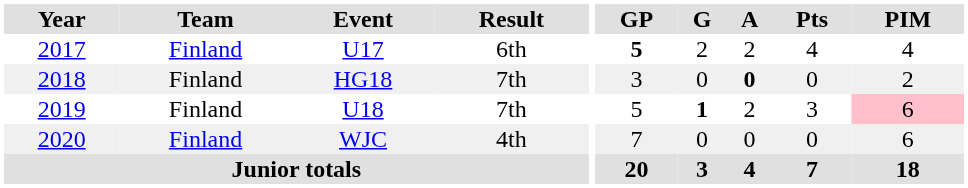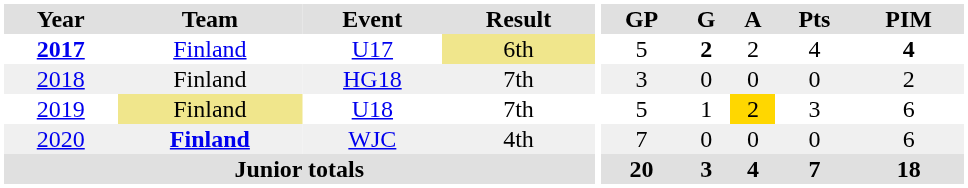(62, 48) normal -> (61, 48) bold
(511, 48) no background -> (518, 48) khaki background
(637, 48) bold -> (642, 48) normal
(702, 48) normal -> (706, 48) bold
(908, 48) normal -> (909, 48) bold
(750, 78) bold -> (753, 78) normal
(206, 108) no background -> (210, 108) khaki background
(702, 108) bold -> (706, 108) normal
(750, 108) no background -> (753, 108) gold background
(908, 108) pink background -> (909, 108) no background
(206, 138) normal -> (210, 138) bold
